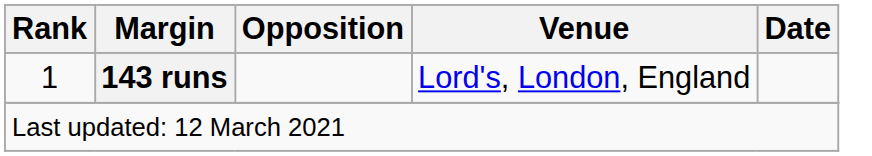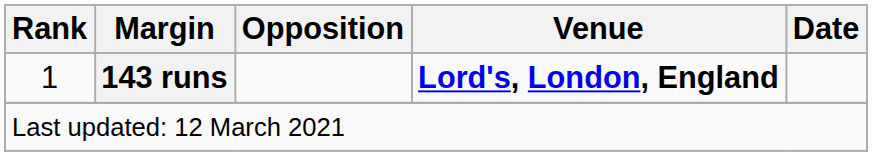(584, 77) normal -> (598, 77) bold
